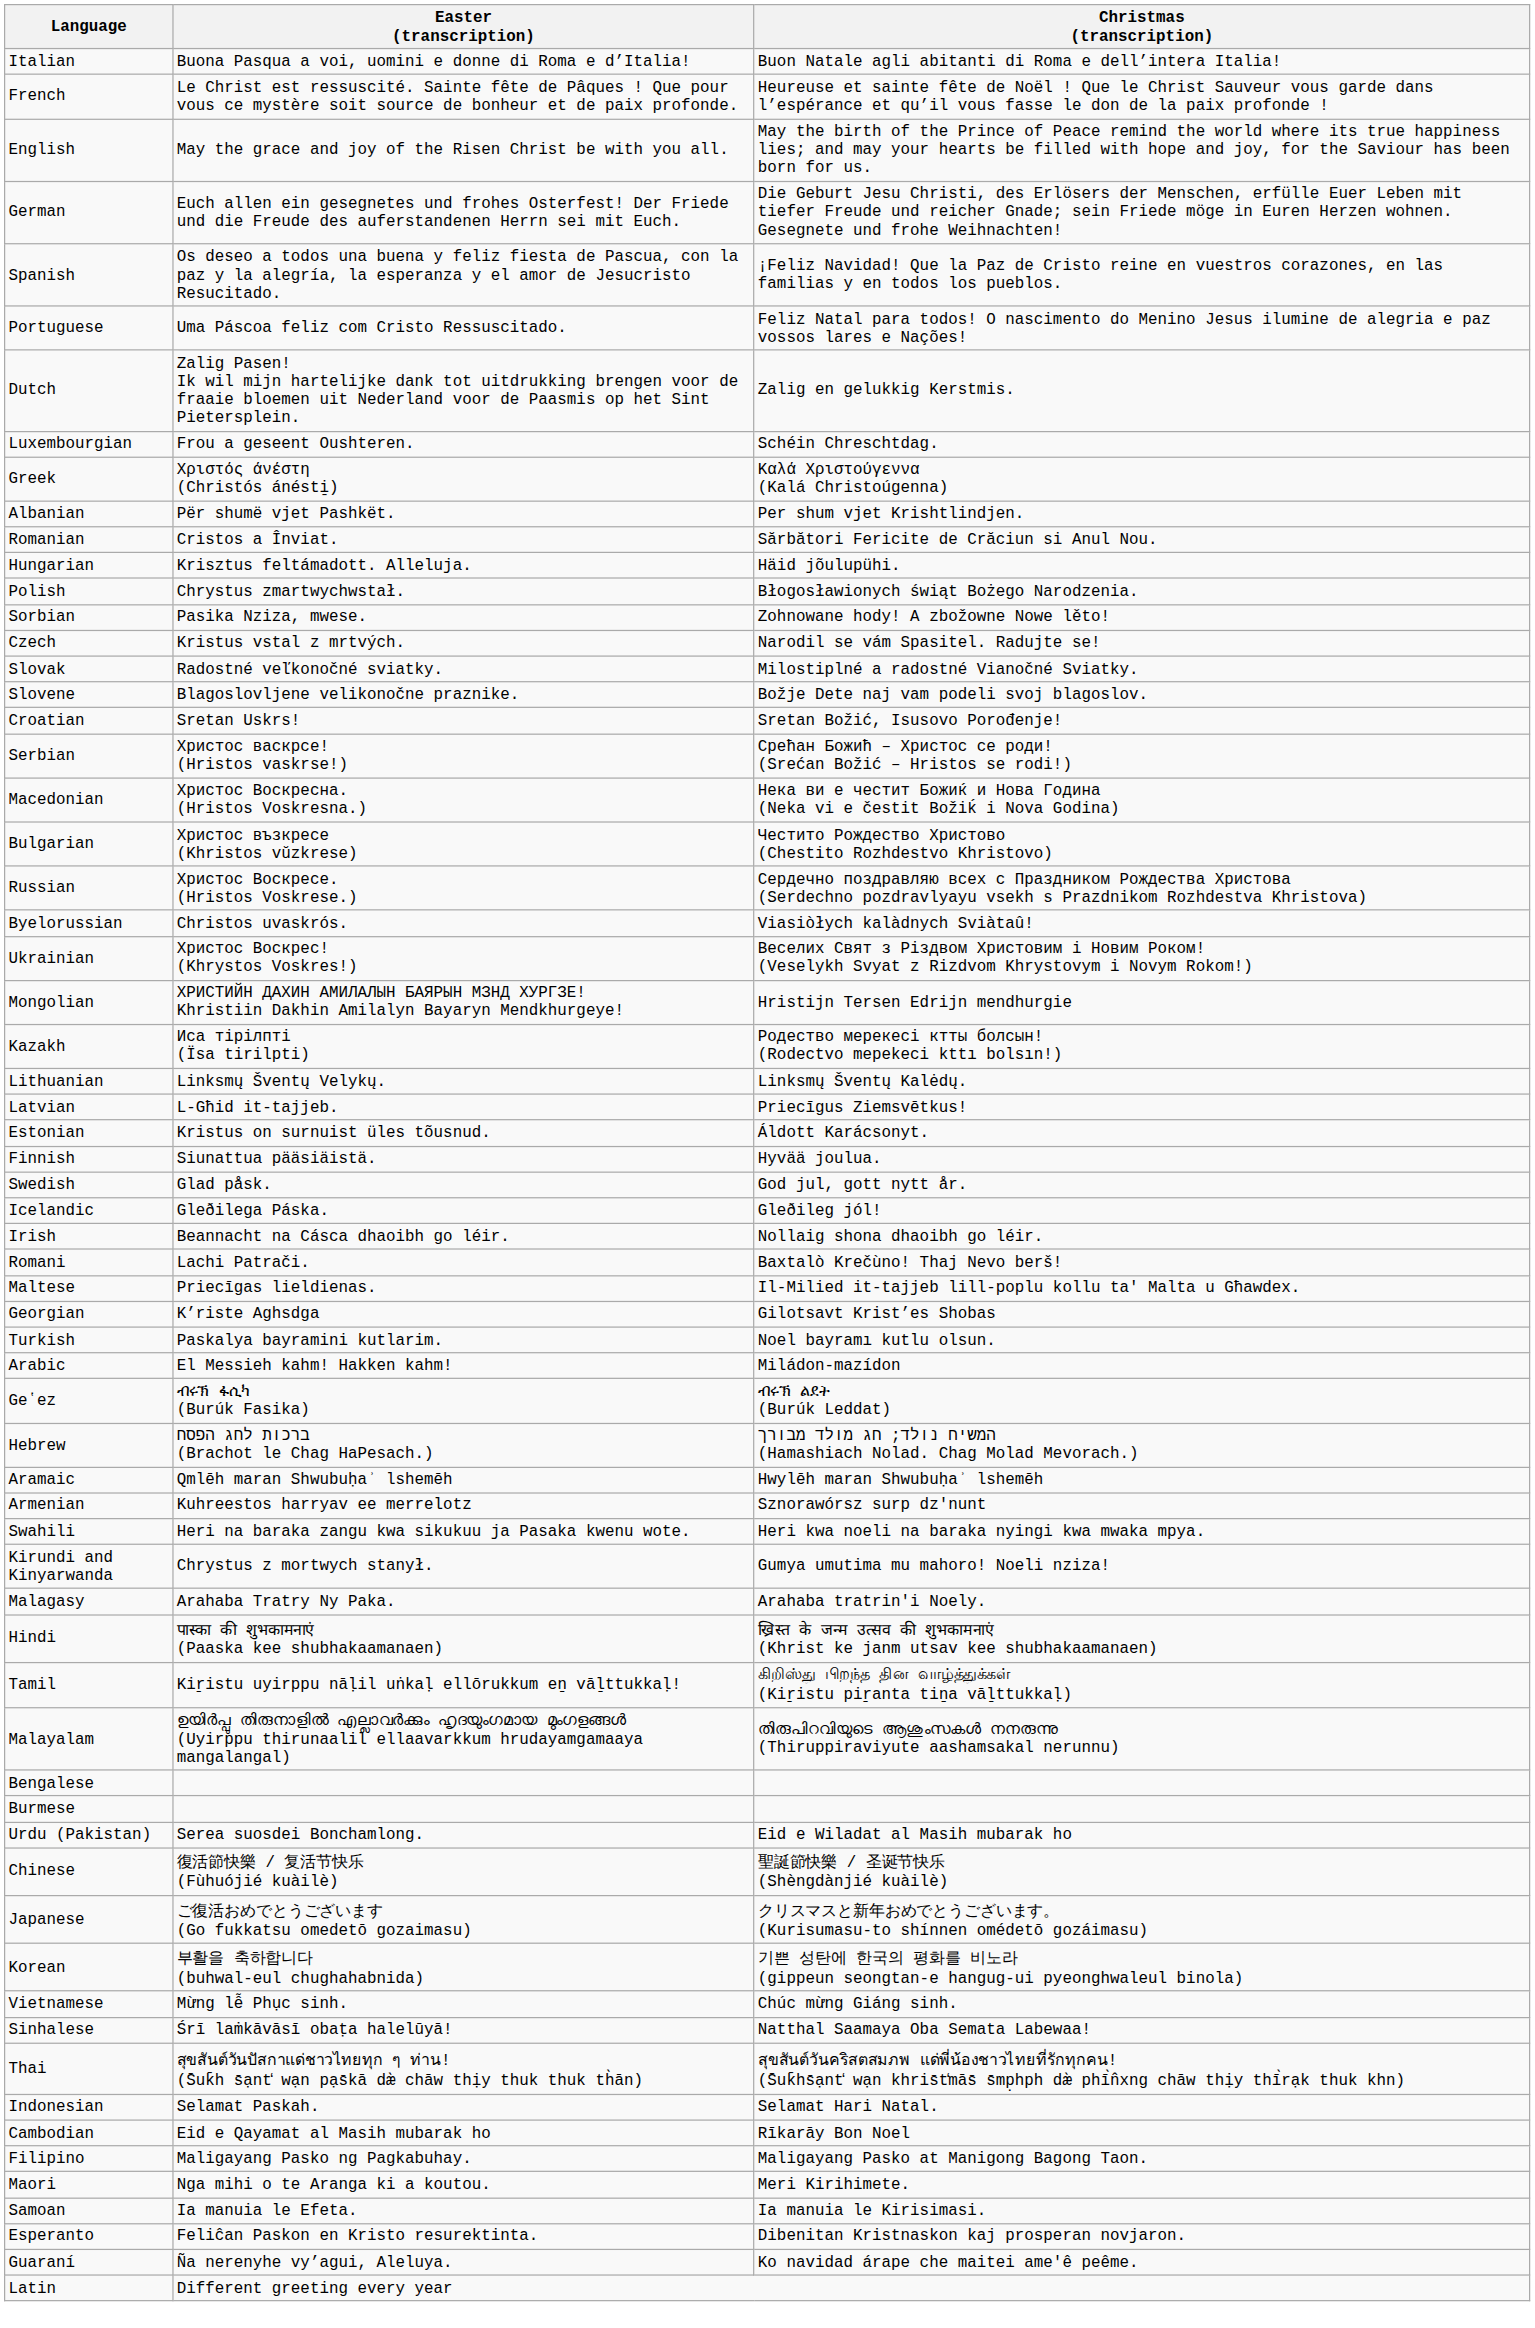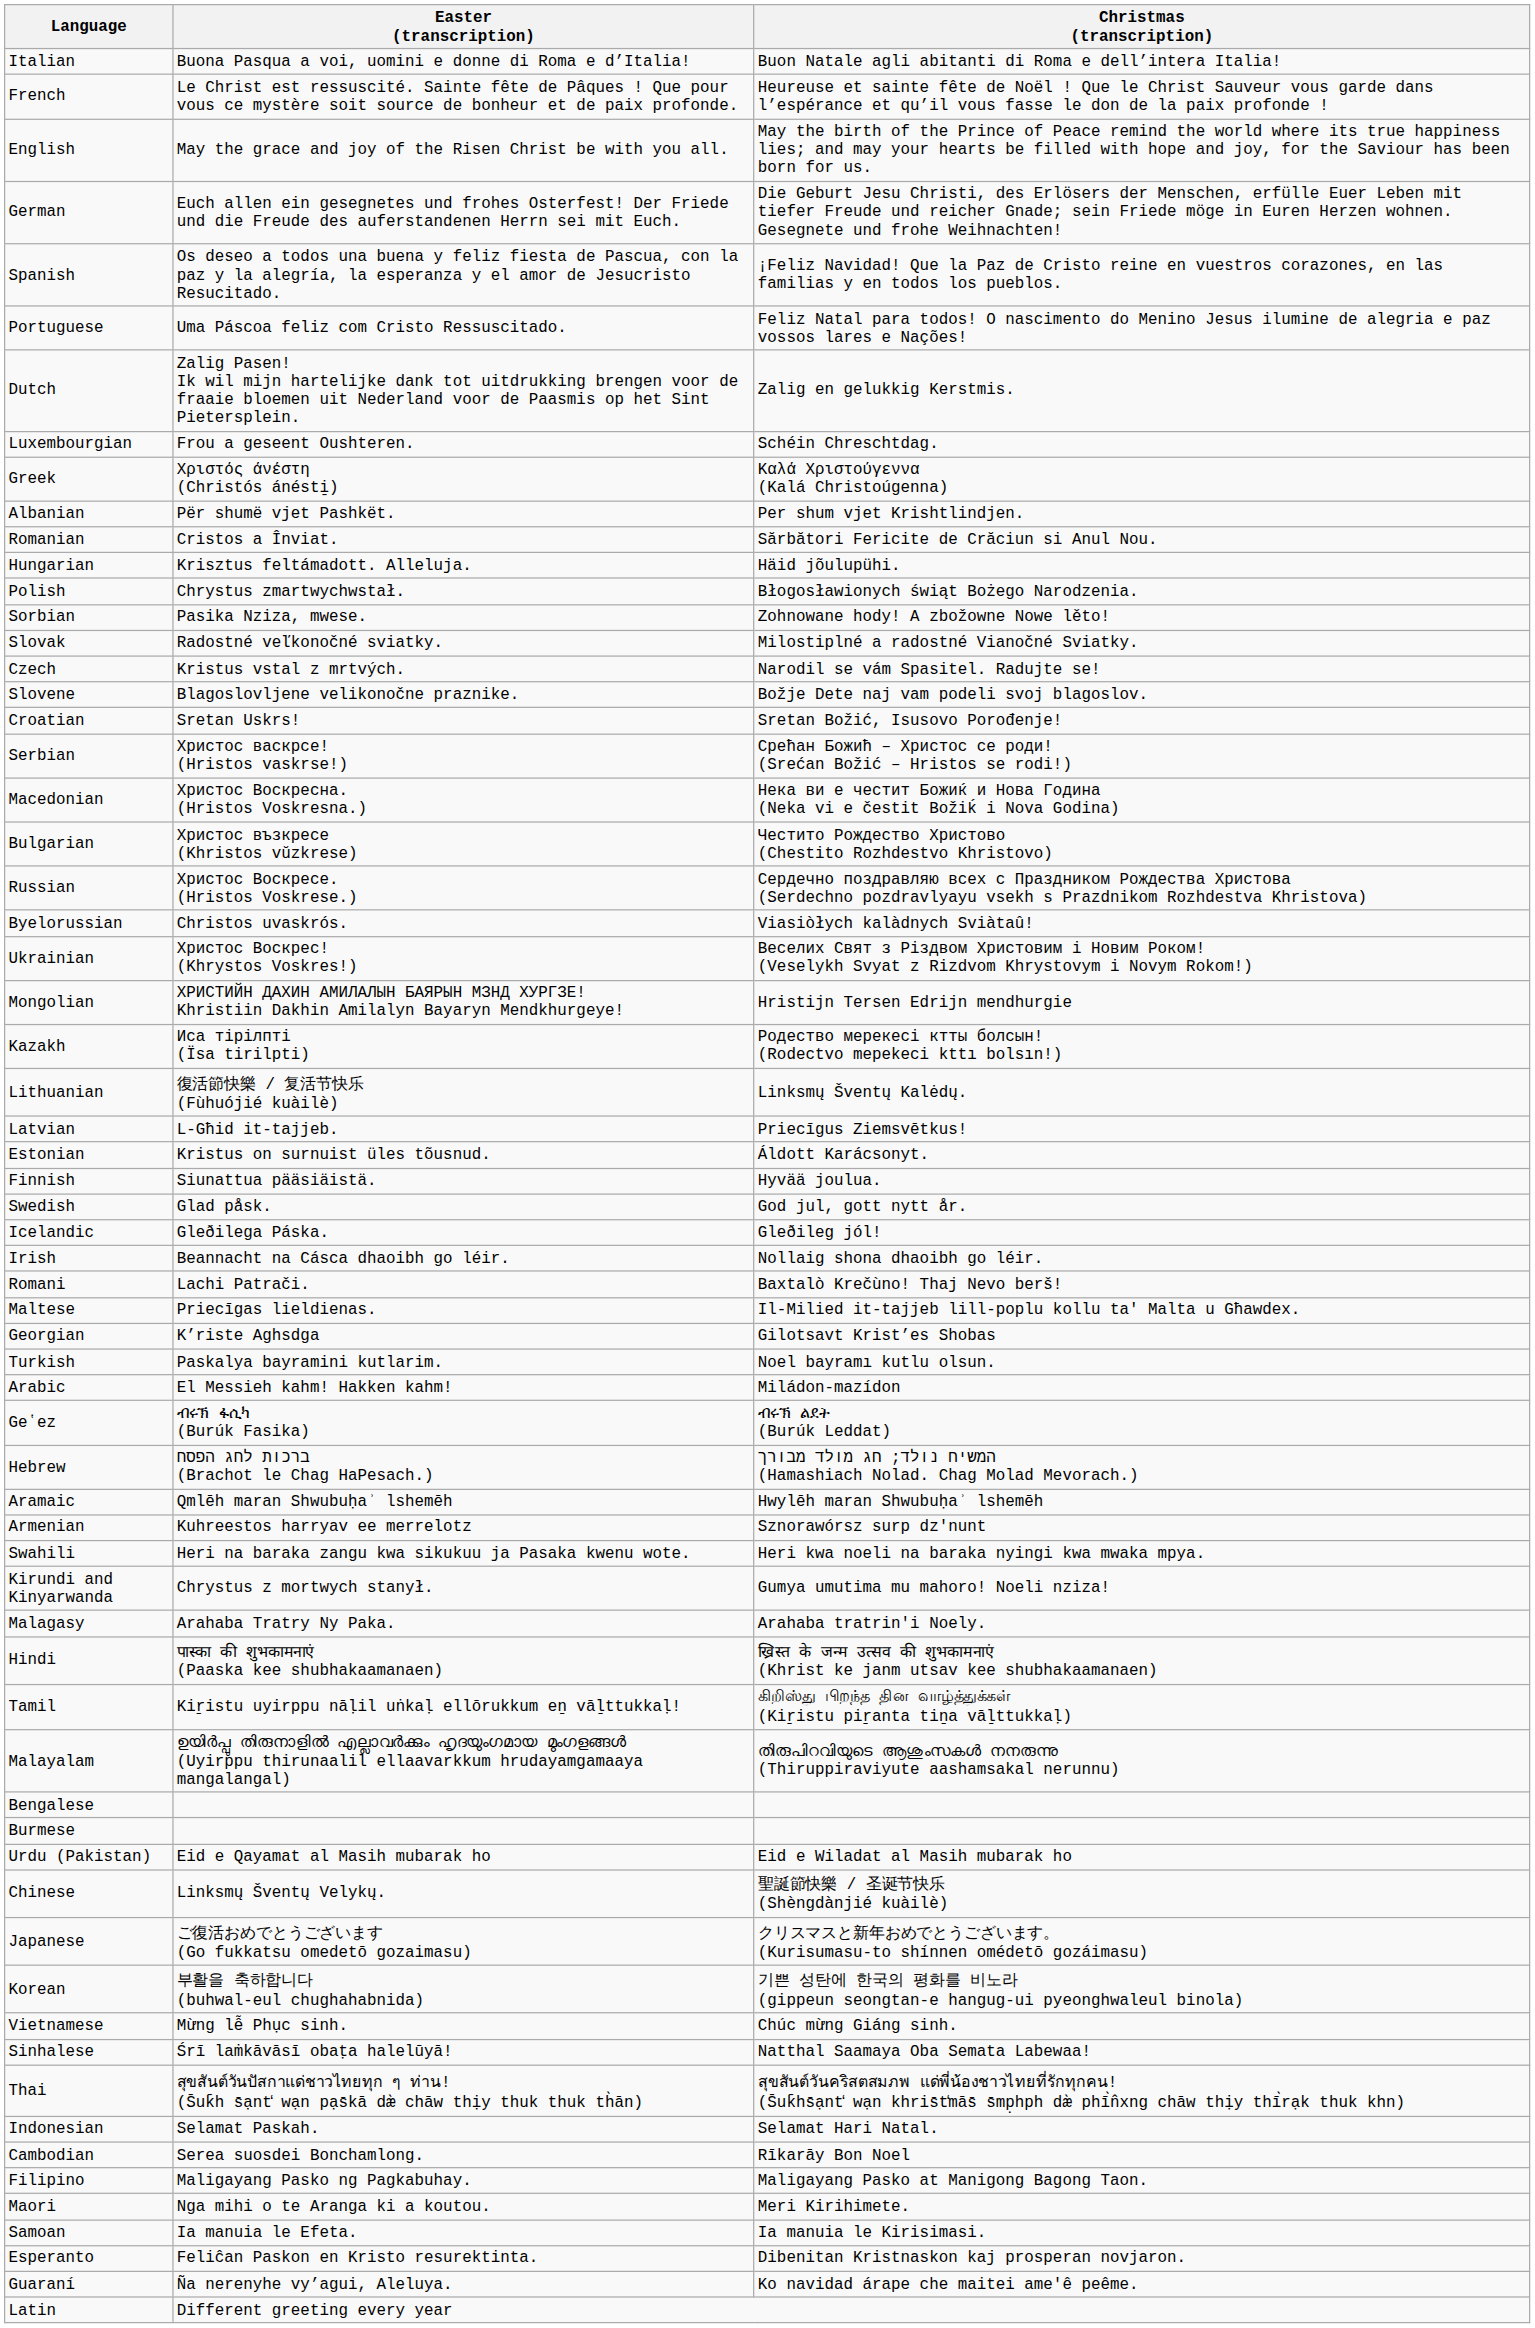rows swapped: (32, 643) <-> (37, 669)
(281, 1081) Linksmų Šventų Velykų. -> (270, 1094) 復活節快樂 / 复活节快乐 (Fùhuójié kuàilè)
(300, 1835) Serea suosdei Bonchamlong. -> (334, 1857) Eid e Qayamat al Masih mubarak ho
(270, 1873) 復活節快樂 / 复活节快乐 (Fùhuójié kuàilè) -> (281, 1894) Linksmų Šventų Velykų.
(334, 2133) Eid e Qayamat al Masih mubarak ho -> (300, 2155) Serea suosdei Bonchamlong.
